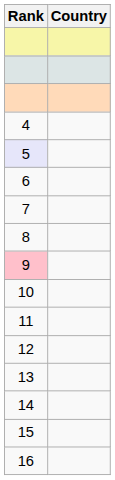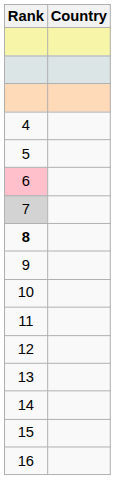(26, 153) lavender background -> (26, 153) no background
(26, 181) no background -> (26, 181) pink background
(26, 209) no background -> (26, 209) lightgrey background
(26, 237) normal -> (26, 237) bold
(26, 265) pink background -> (26, 265) no background
